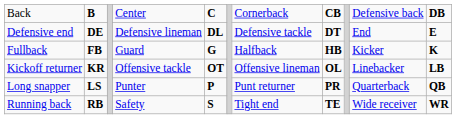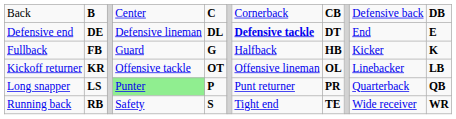(273, 31) normal -> (274, 31) bold
(130, 86) no background -> (130, 86) lightgreen background
